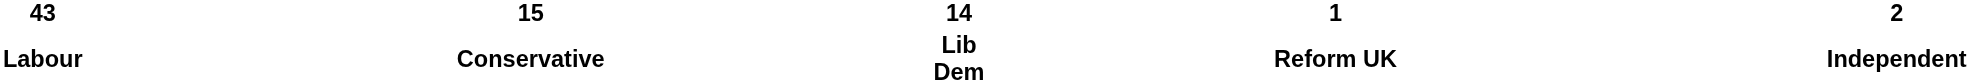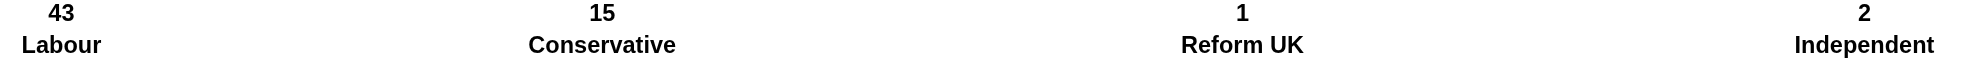- column: (959, 13)
